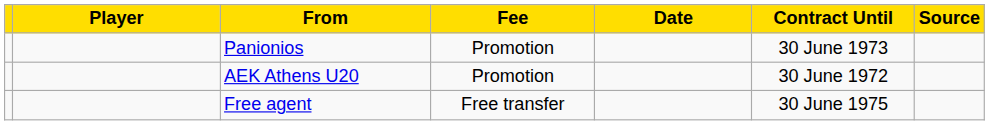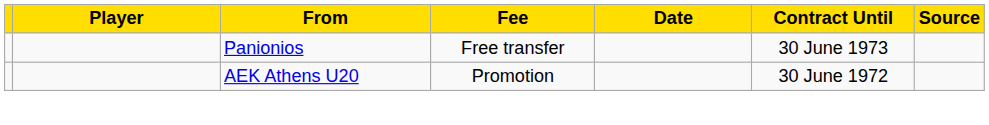(513, 47) Promotion -> (513, 47) Free transfer
- row: (268, 104)
